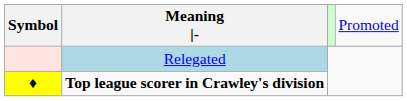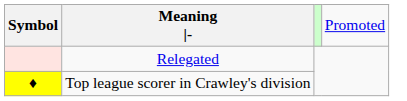(195, 58) lightblue background -> (188, 58) no background
(195, 83) bold -> (188, 83) normal
